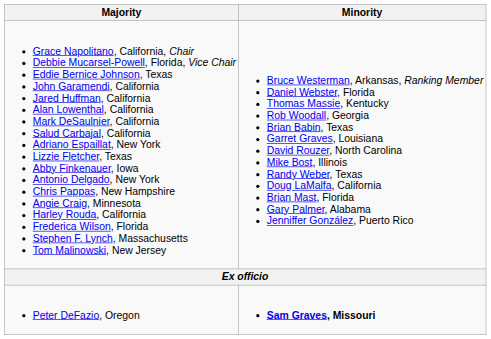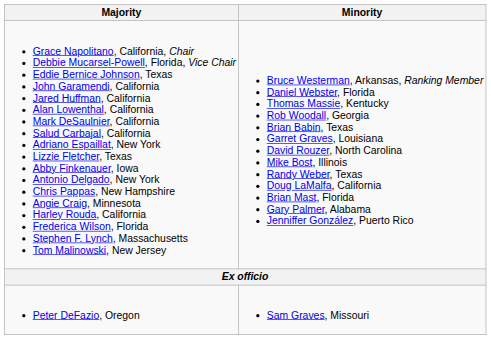(362, 316) bold -> (362, 316) normal
